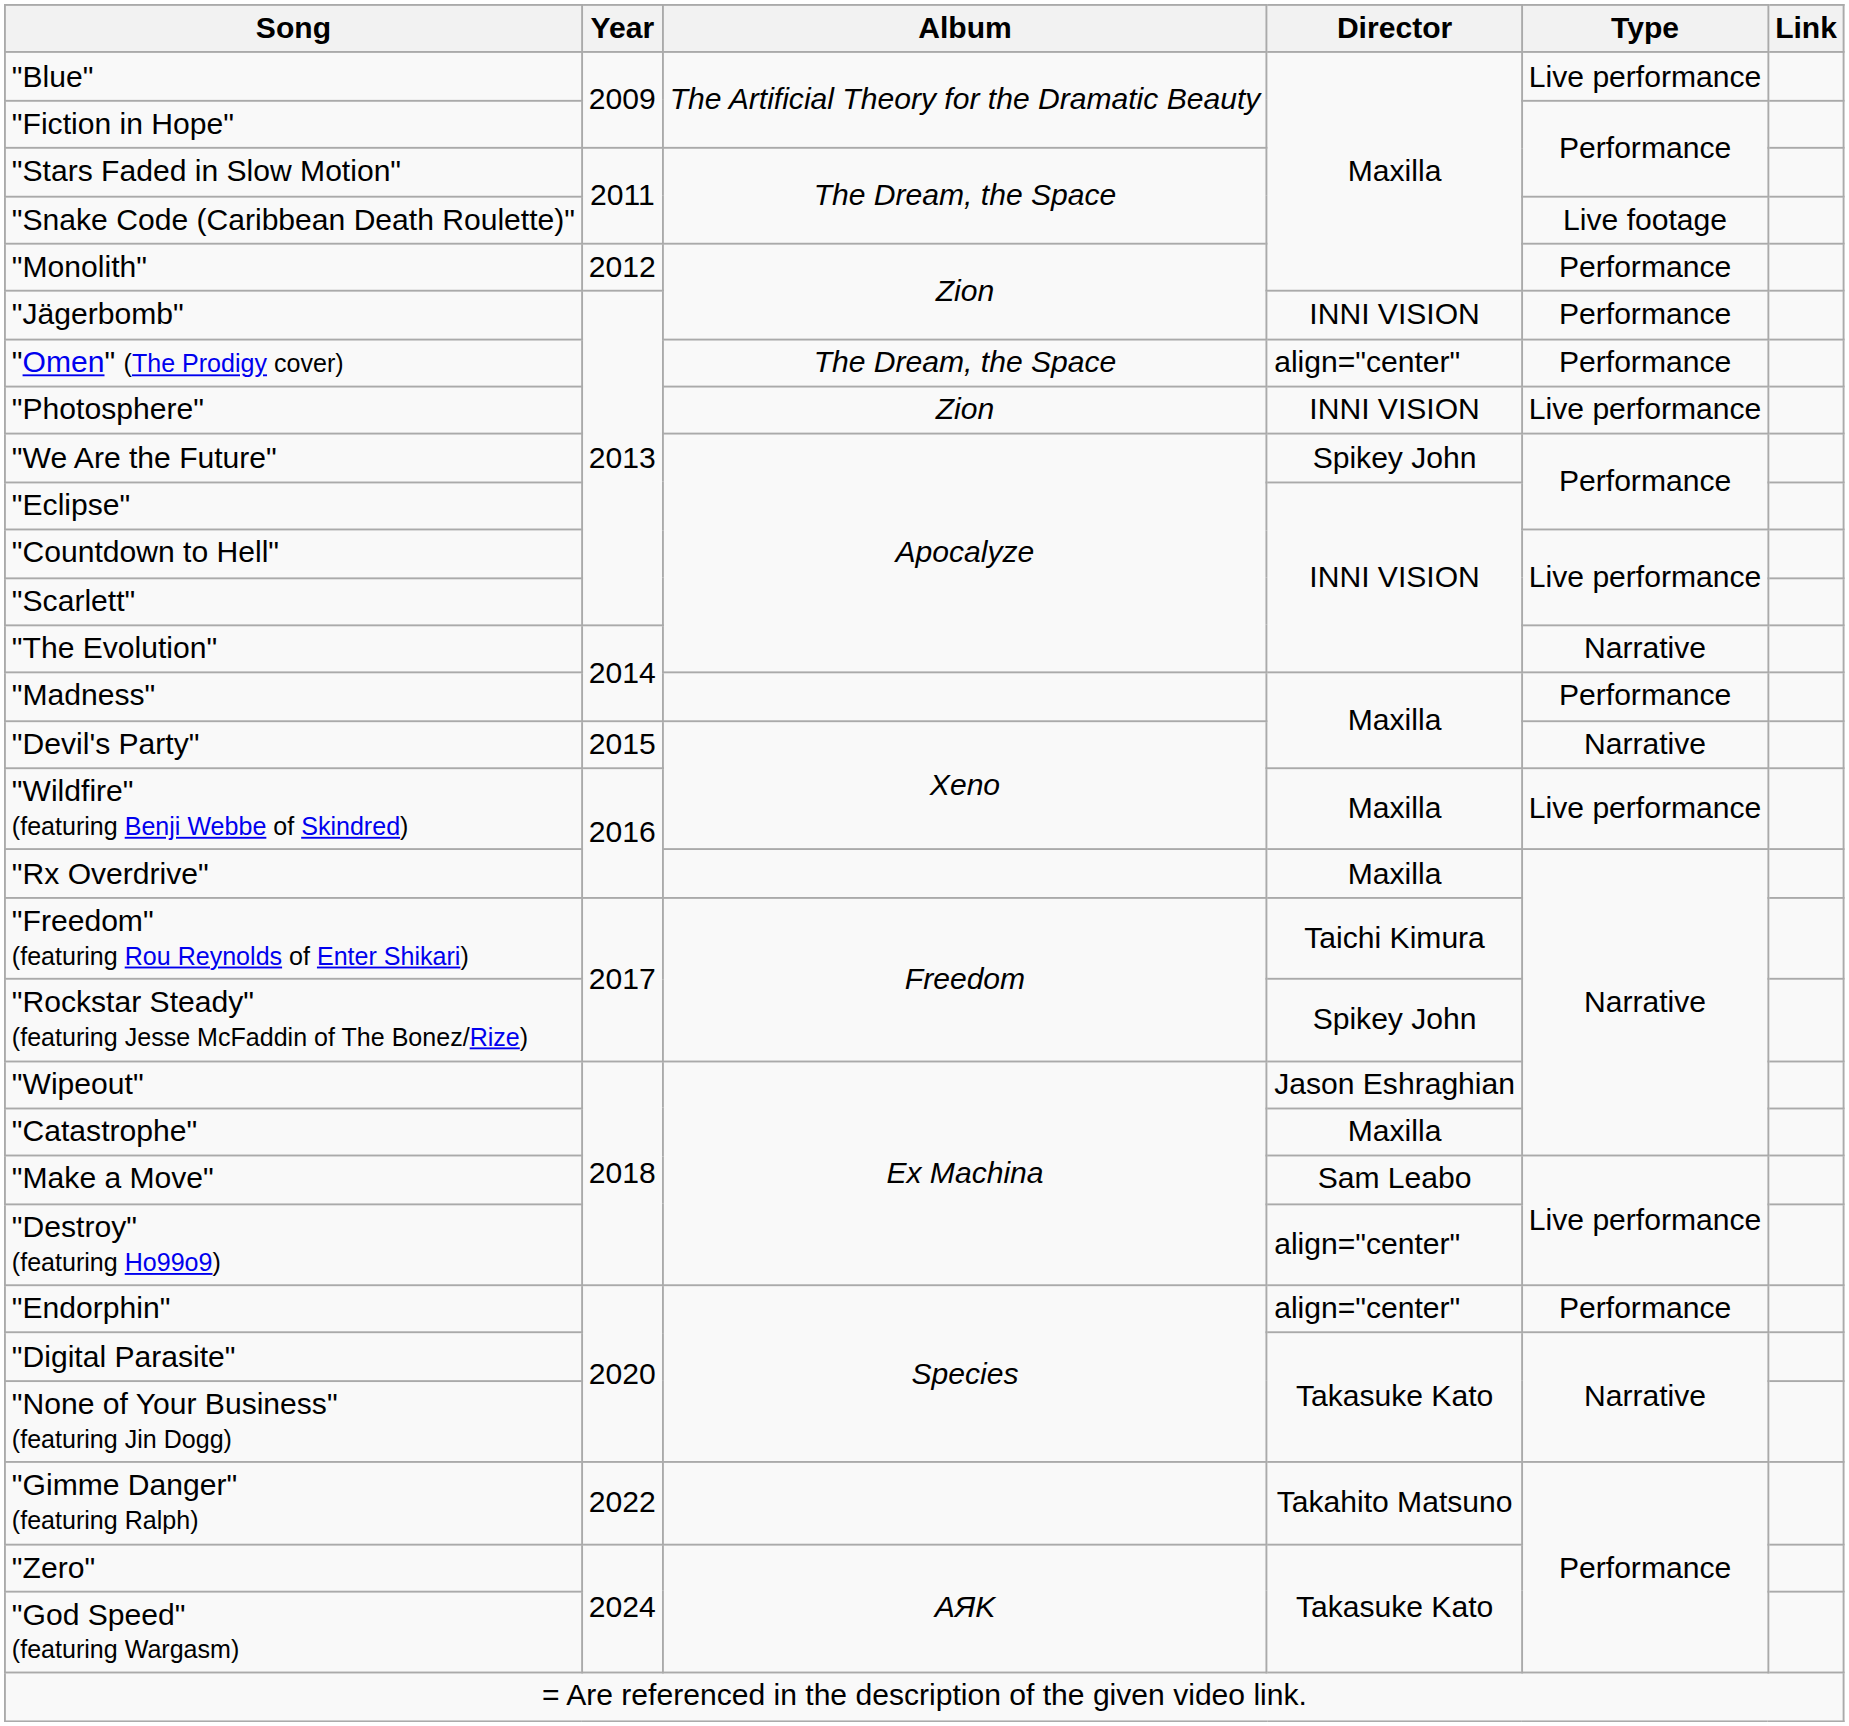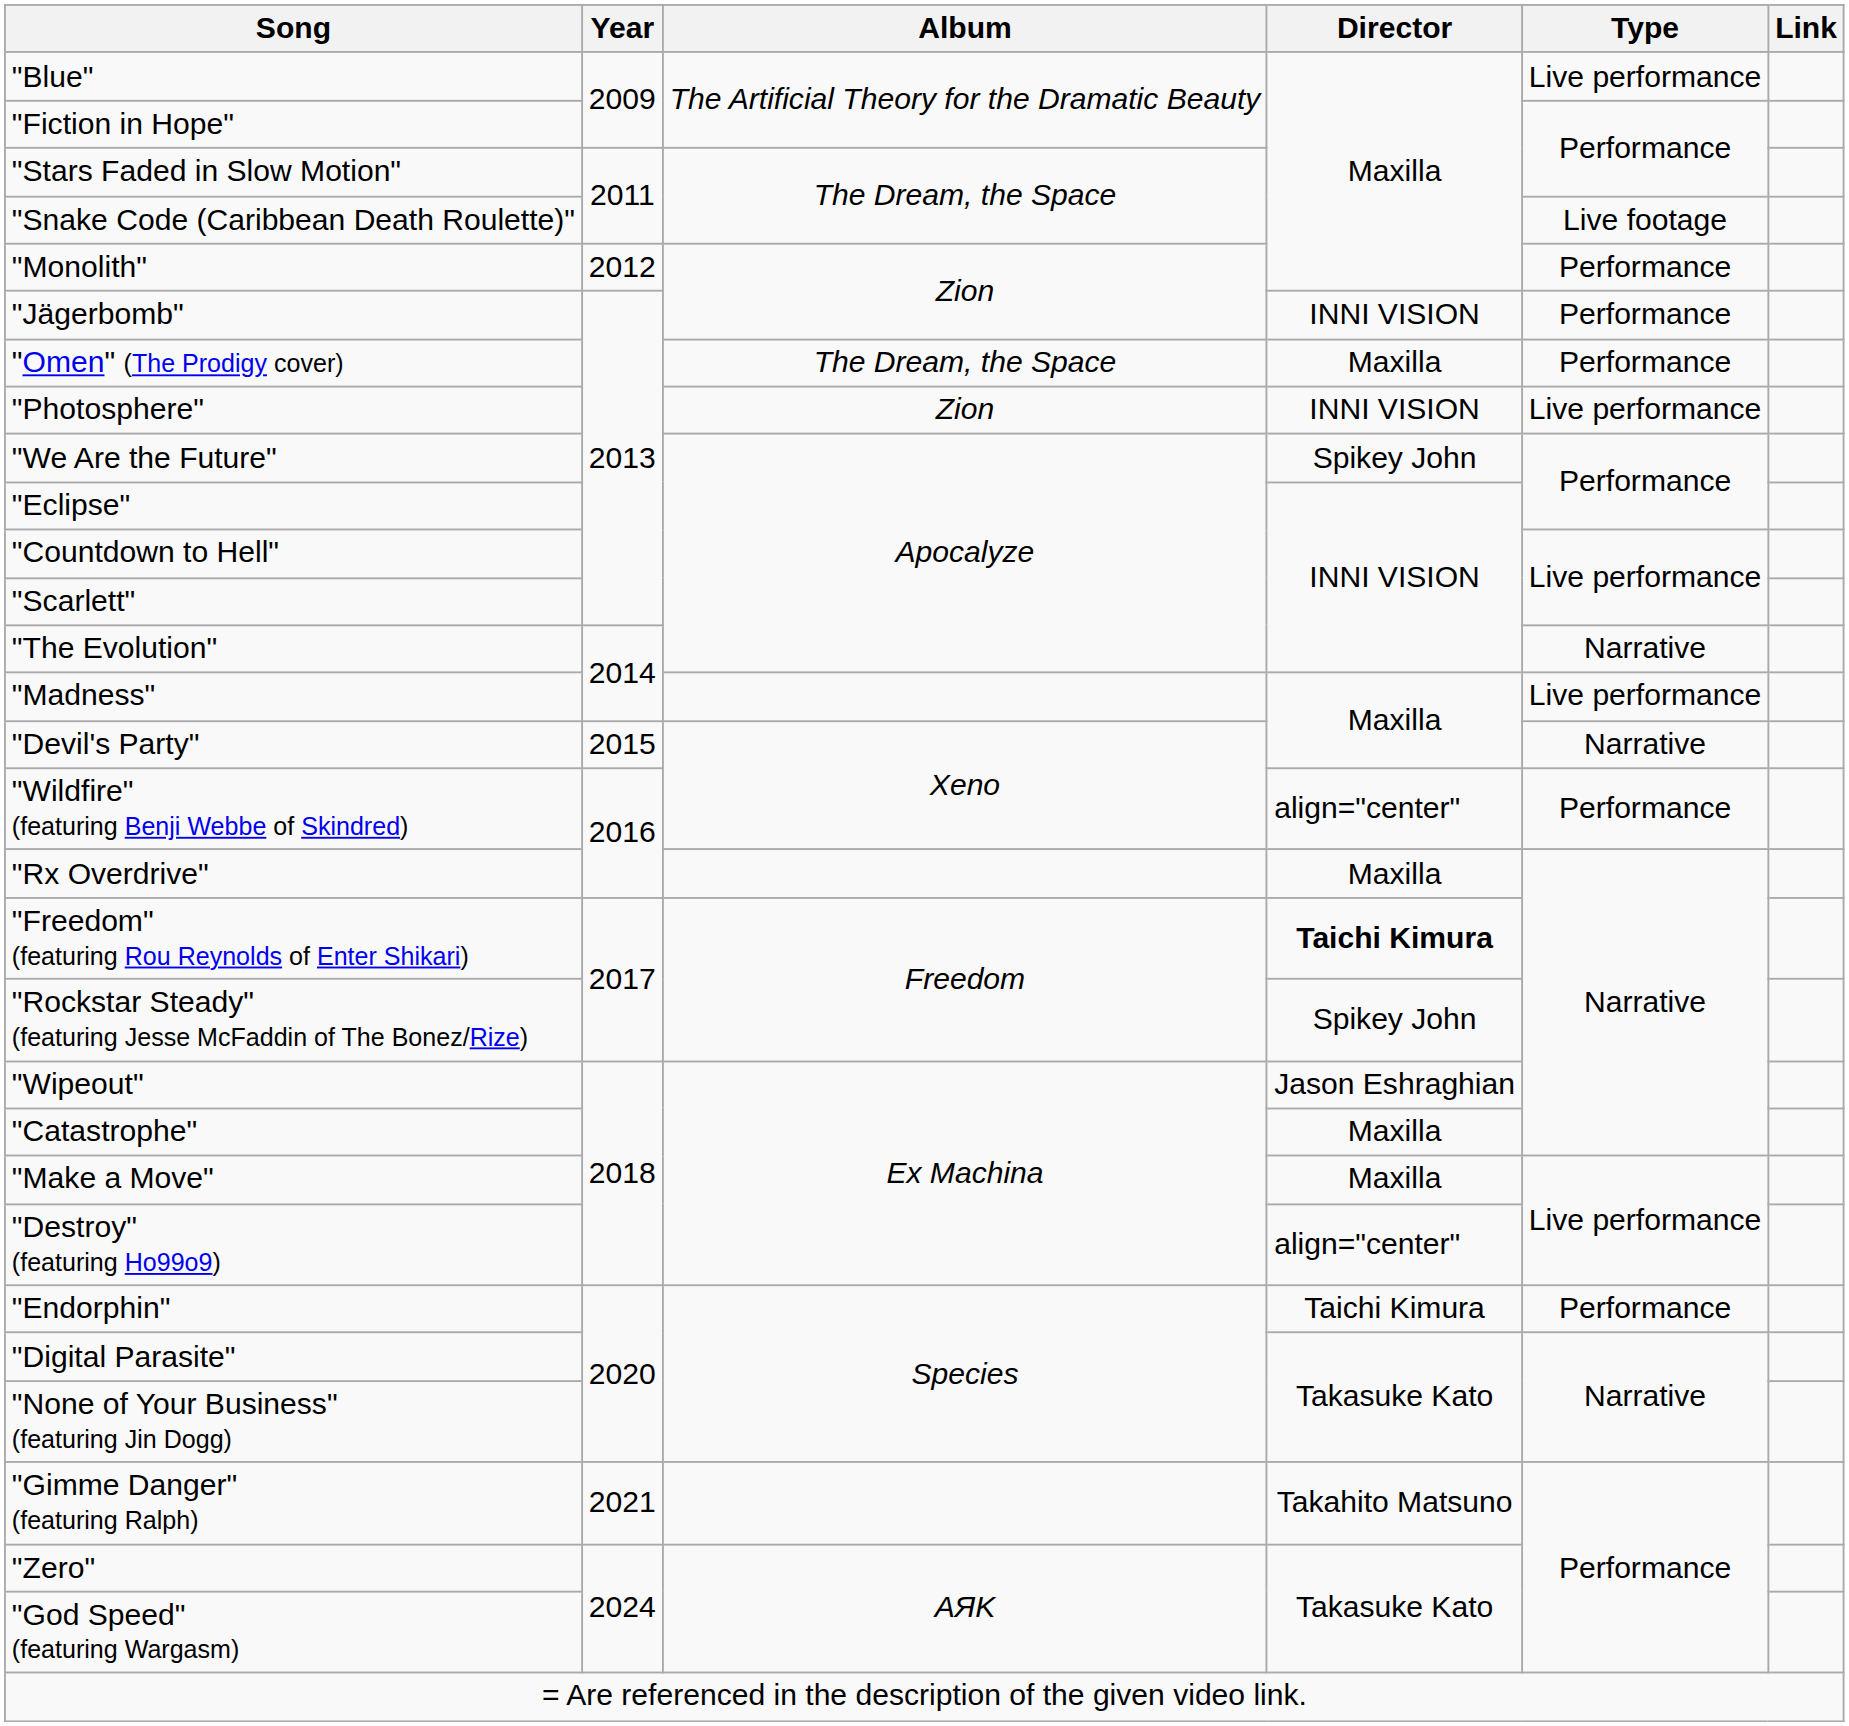(1367, 362) align="center" -> (1395, 362) Maxilla
(1645, 696) Performance -> (1645, 696) Live performance
(1395, 808) Maxilla -> (1367, 808) align="center"
(1645, 808) Live performance -> (1645, 808) Performance
(1395, 937) normal -> (1395, 937) bold
(1395, 1179) Sam Leabo -> (1395, 1179) Maxilla
(1367, 1308) align="center" -> (1395, 1308) Taichi Kimura
(622, 1502) 2022 -> (622, 1502) 2021
